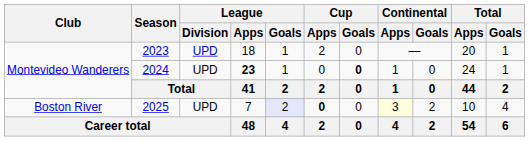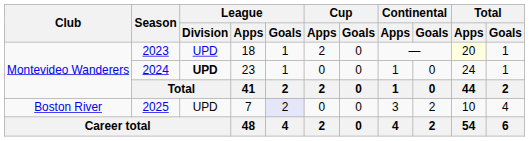(469, 51) no background -> (469, 51) lightyellow background
(205, 70) normal -> (205, 70) bold
(248, 70) bold -> (248, 70) normal
(359, 70) bold -> (359, 70) normal
(322, 107) bold -> (322, 107) normal
(395, 107) lightyellow background -> (395, 107) no background
